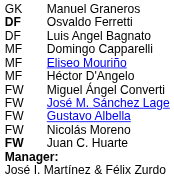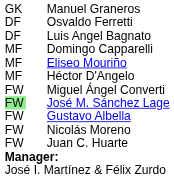(13, 22) bold -> (13, 22) normal
(14, 103) no background -> (14, 103) lightgreen background
(14, 143) bold -> (14, 143) normal
